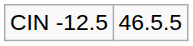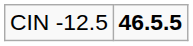(150, 21) normal -> (150, 21) bold
